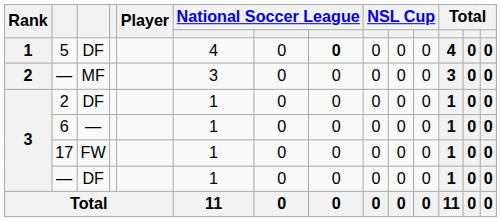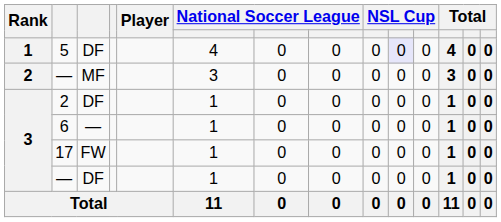(336, 50) bold -> (336, 50) normal
(401, 50) no background -> (401, 50) lavender background
